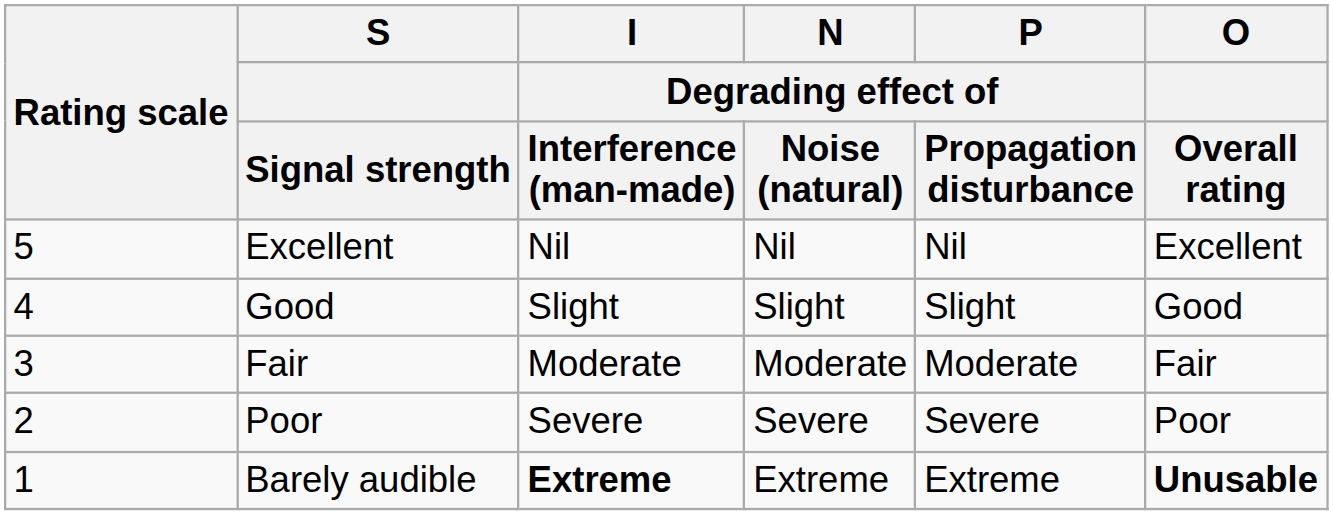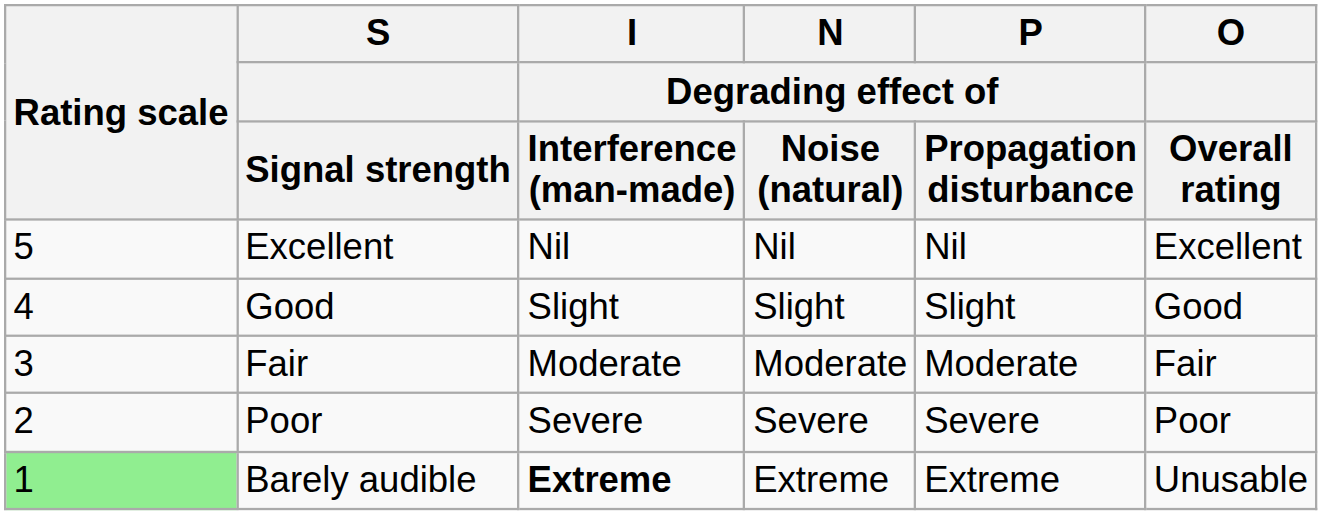(24, 479) no background -> (24, 479) lightgreen background
(1236, 479) bold -> (1231, 479) normal
